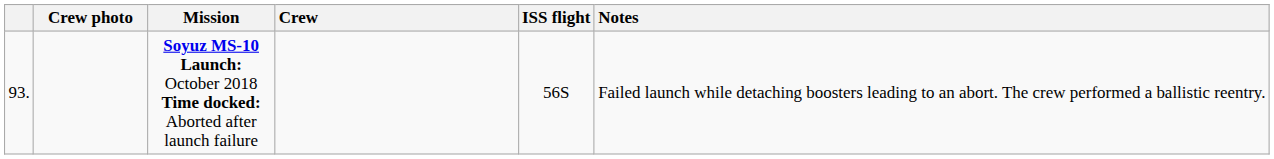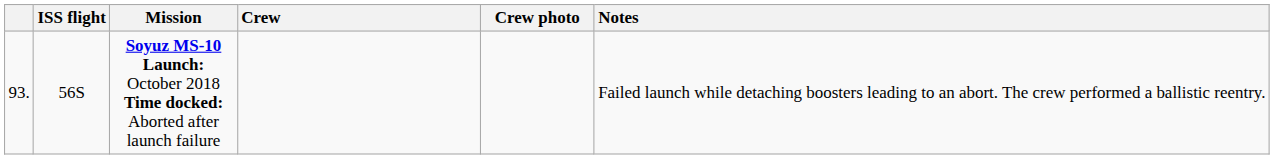columns swapped: (556, 17) <-> (90, 17)
